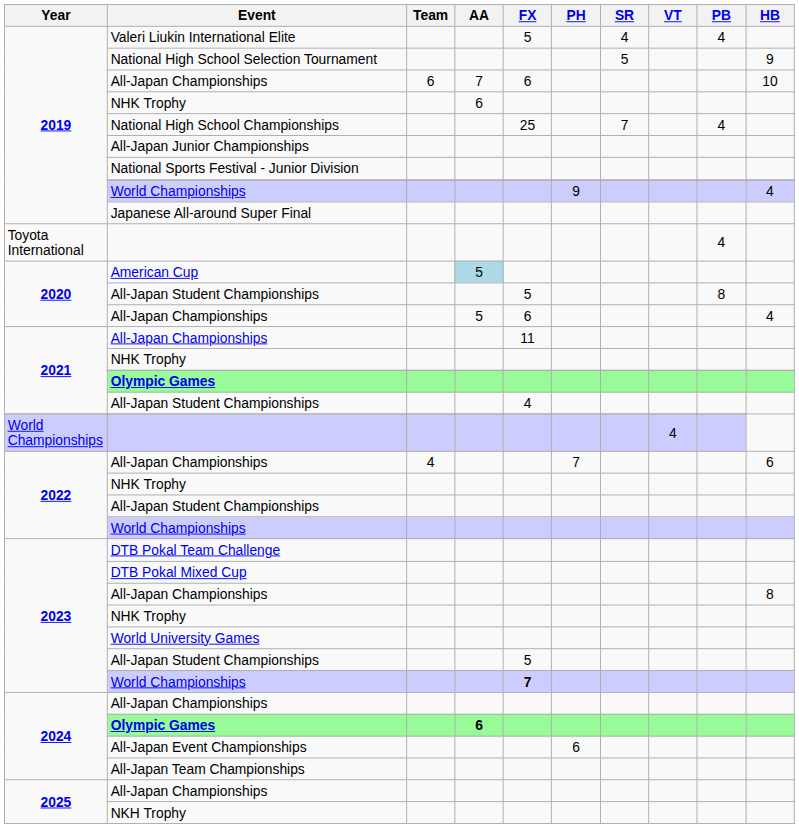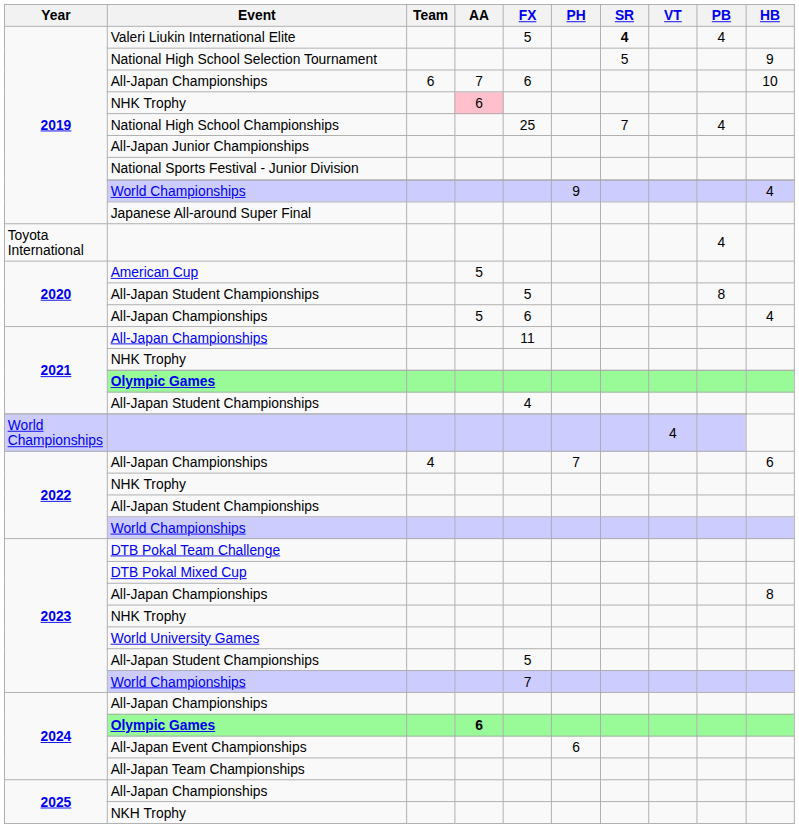(624, 37) normal -> (624, 37) bold
(479, 103) no background -> (479, 103) pink background
(479, 272) lightblue background -> (479, 272) no background
(528, 682) bold -> (528, 682) normal
